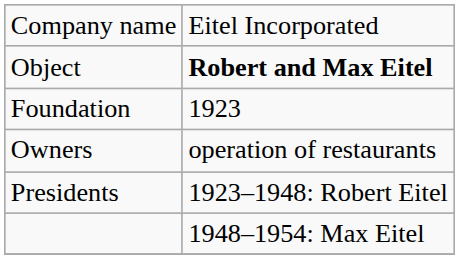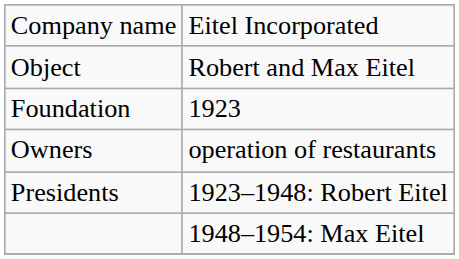(310, 66) bold -> (302, 66) normal
